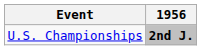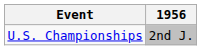(171, 35) bold -> (171, 35) normal
